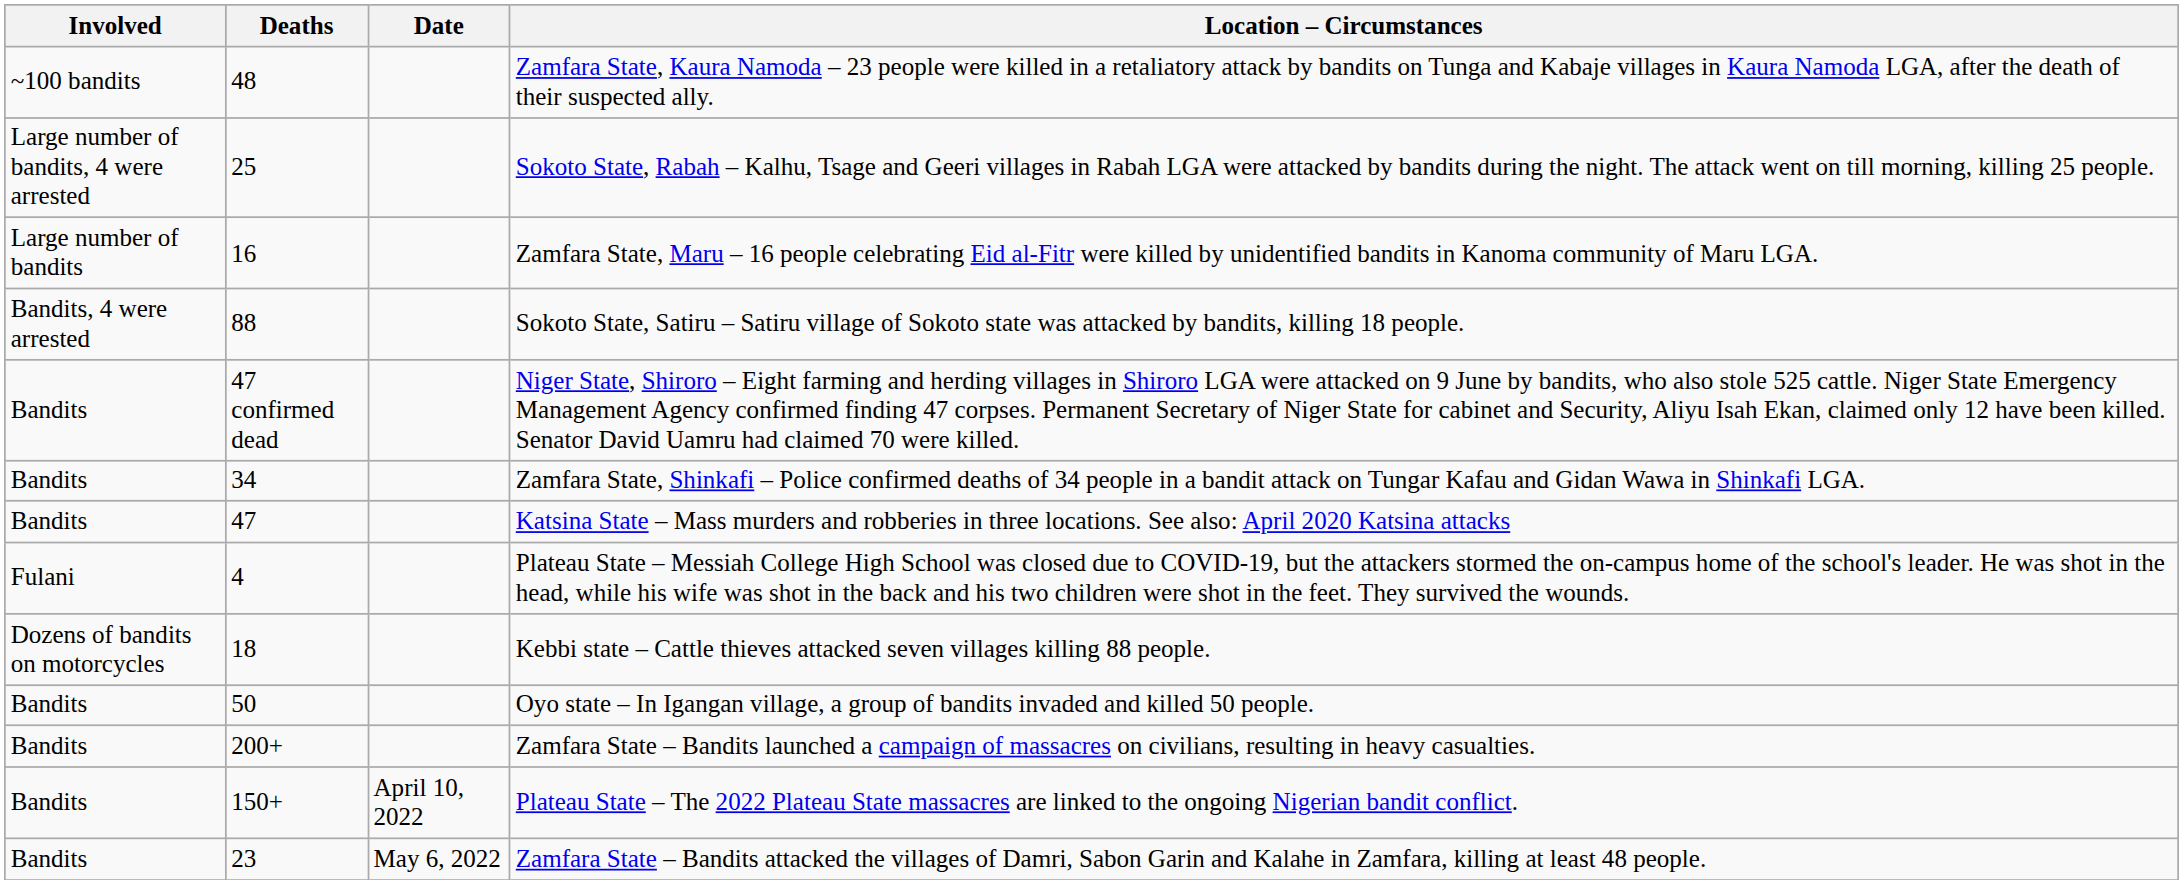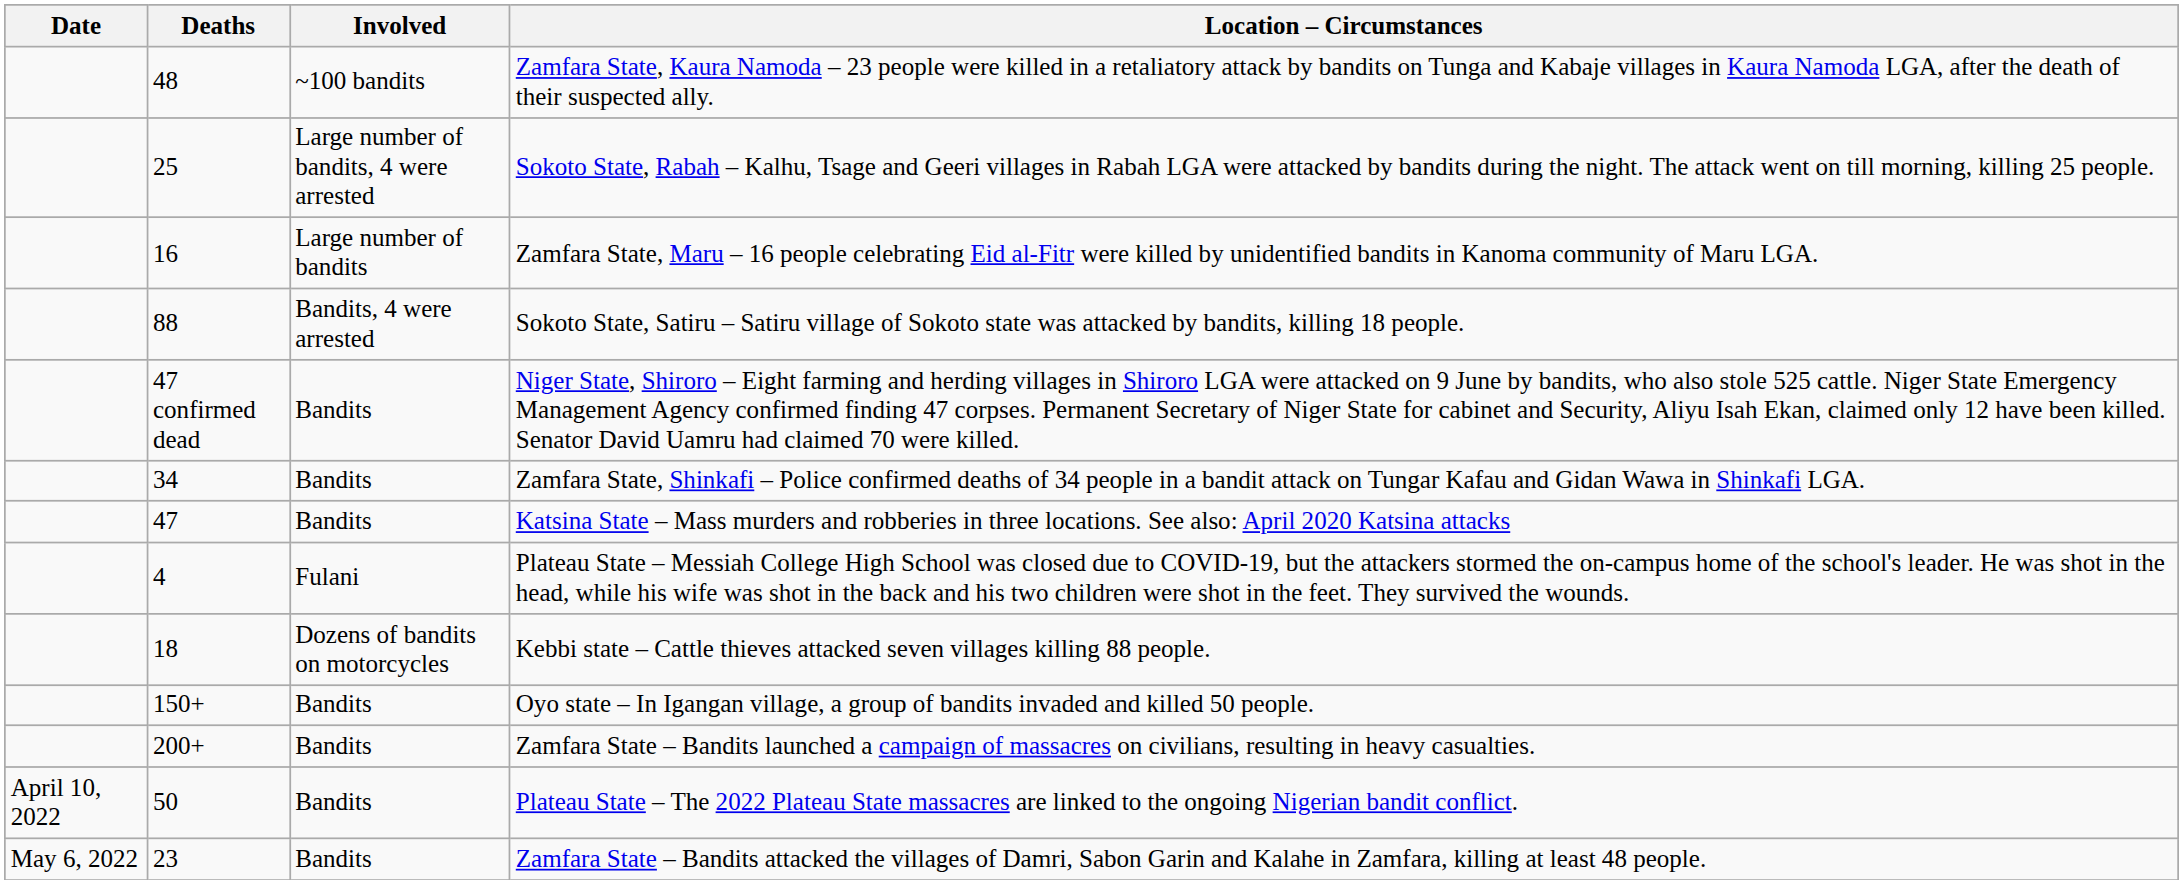columns swapped: (439, 25) <-> (115, 25)
(244, 705) 50 -> (179, 705) 150+
(257, 802) 150+ -> (166, 802) 50
